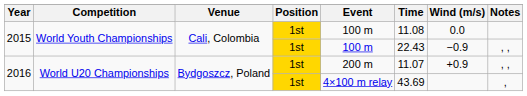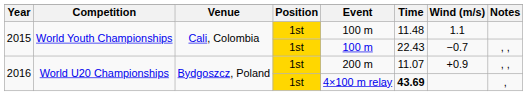(411, 30) 11.08 -> (411, 30) 11.48
(457, 30) 0.0 -> (457, 30) 1.1
(457, 47) −0.9 -> (457, 47) −0.7
(411, 82) normal -> (411, 82) bold
